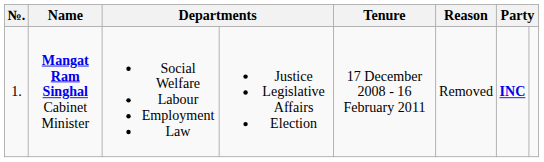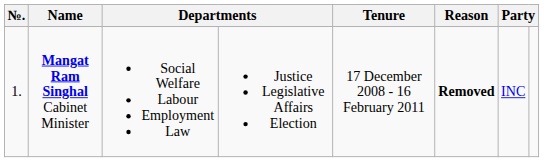(466, 91) normal -> (466, 91) bold
(512, 91) bold -> (513, 91) normal
